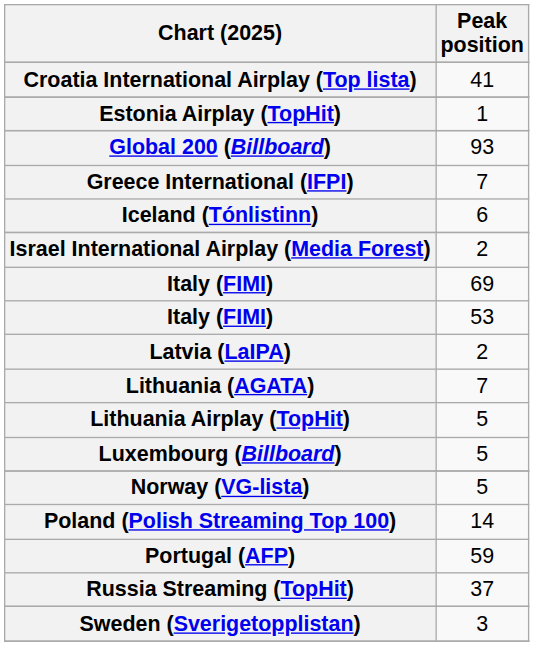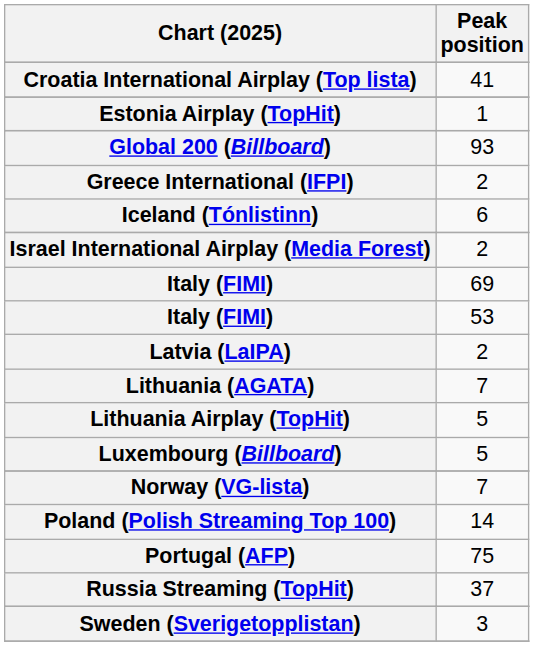(482, 181) 7 -> (482, 181) 2
(482, 487) 5 -> (482, 487) 7
(482, 555) 59 -> (482, 555) 75
